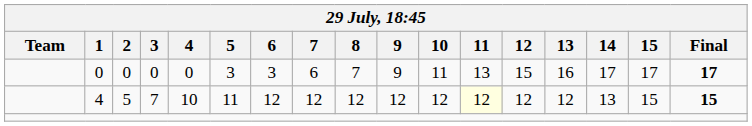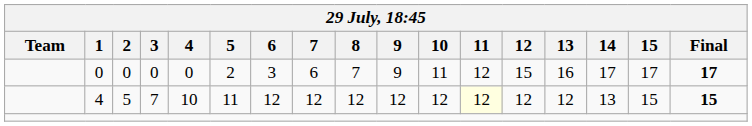(230, 72) 3 -> (230, 72) 2
(481, 72) 13 -> (481, 72) 12
